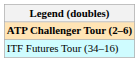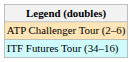(69, 30) bold -> (66, 30) normal
